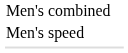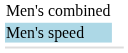(45, 32) no background -> (45, 32) lightblue background
